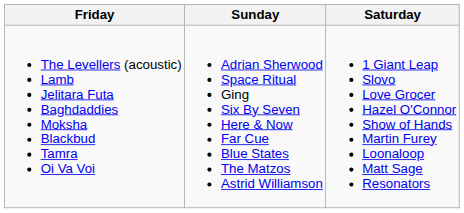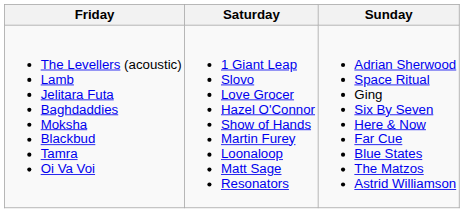columns swapped: (393, 15) <-> (255, 15)
